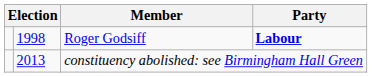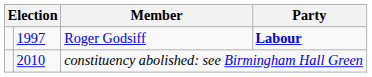(31, 38) 1998 -> (31, 38) 1997
(31, 60) 2013 -> (31, 60) 2010
